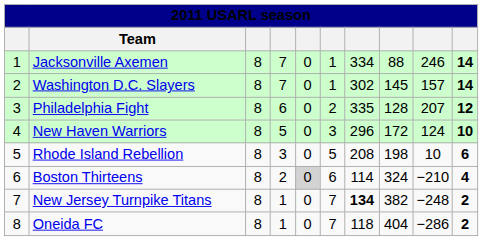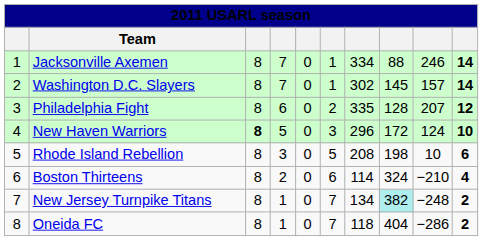(258, 131) normal -> (258, 131) bold
(308, 177) lightgrey background -> (308, 177) no background
(362, 200) bold -> (362, 200) normal
(396, 200) no background -> (396, 200) paleturquoise background
